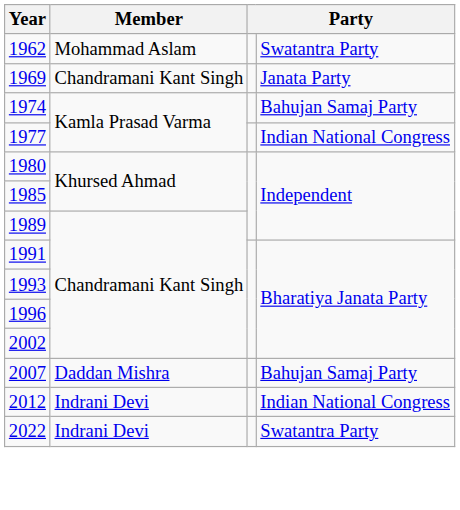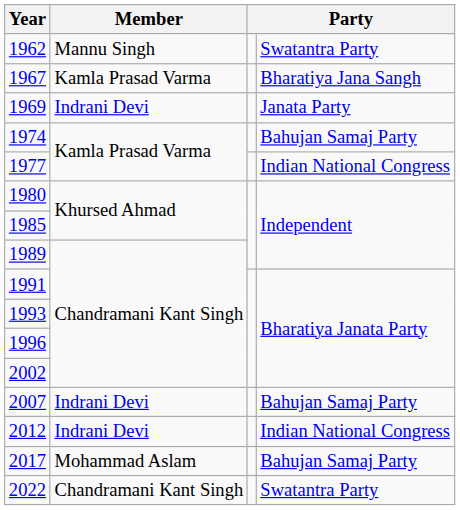(125, 48) Mohammad Aslam -> (105, 48) Mannu Singh
+ row: (27, 78)
(149, 78) Chandramani Kant Singh -> (102, 107) Indrani Devi
(112, 372) Daddan Mishra -> (102, 401) Indrani Devi
+ row: (27, 460)
(102, 431) Indrani Devi -> (149, 490) Chandramani Kant Singh
